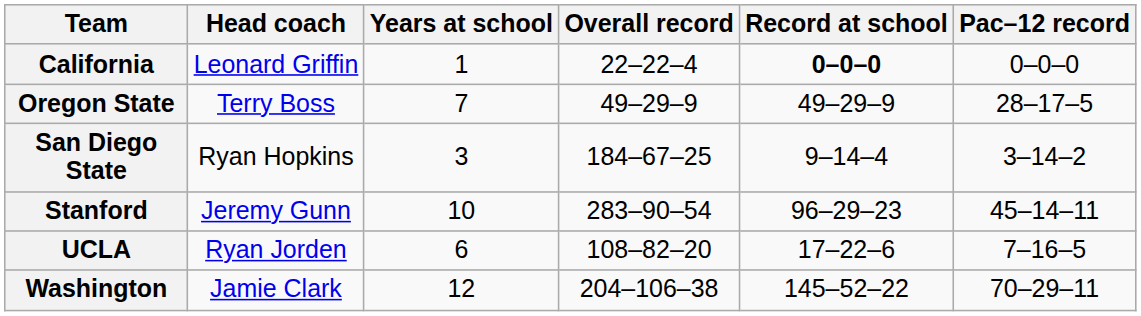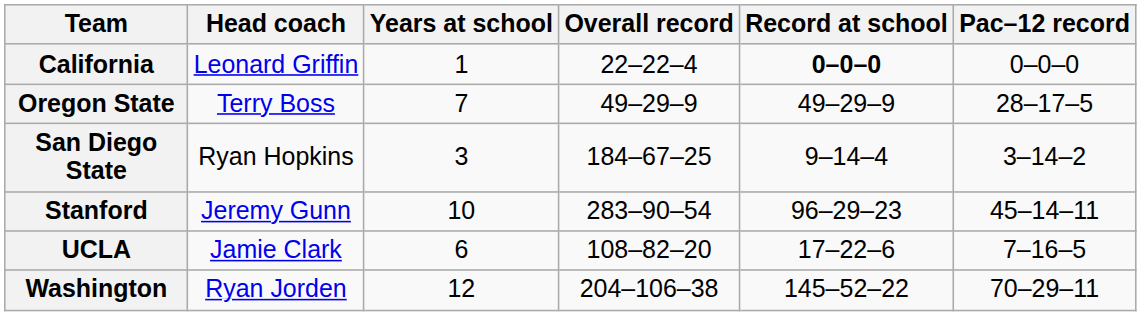(276, 250) Ryan Jorden -> (276, 250) Jamie Clark
(276, 289) Jamie Clark -> (276, 289) Ryan Jorden
